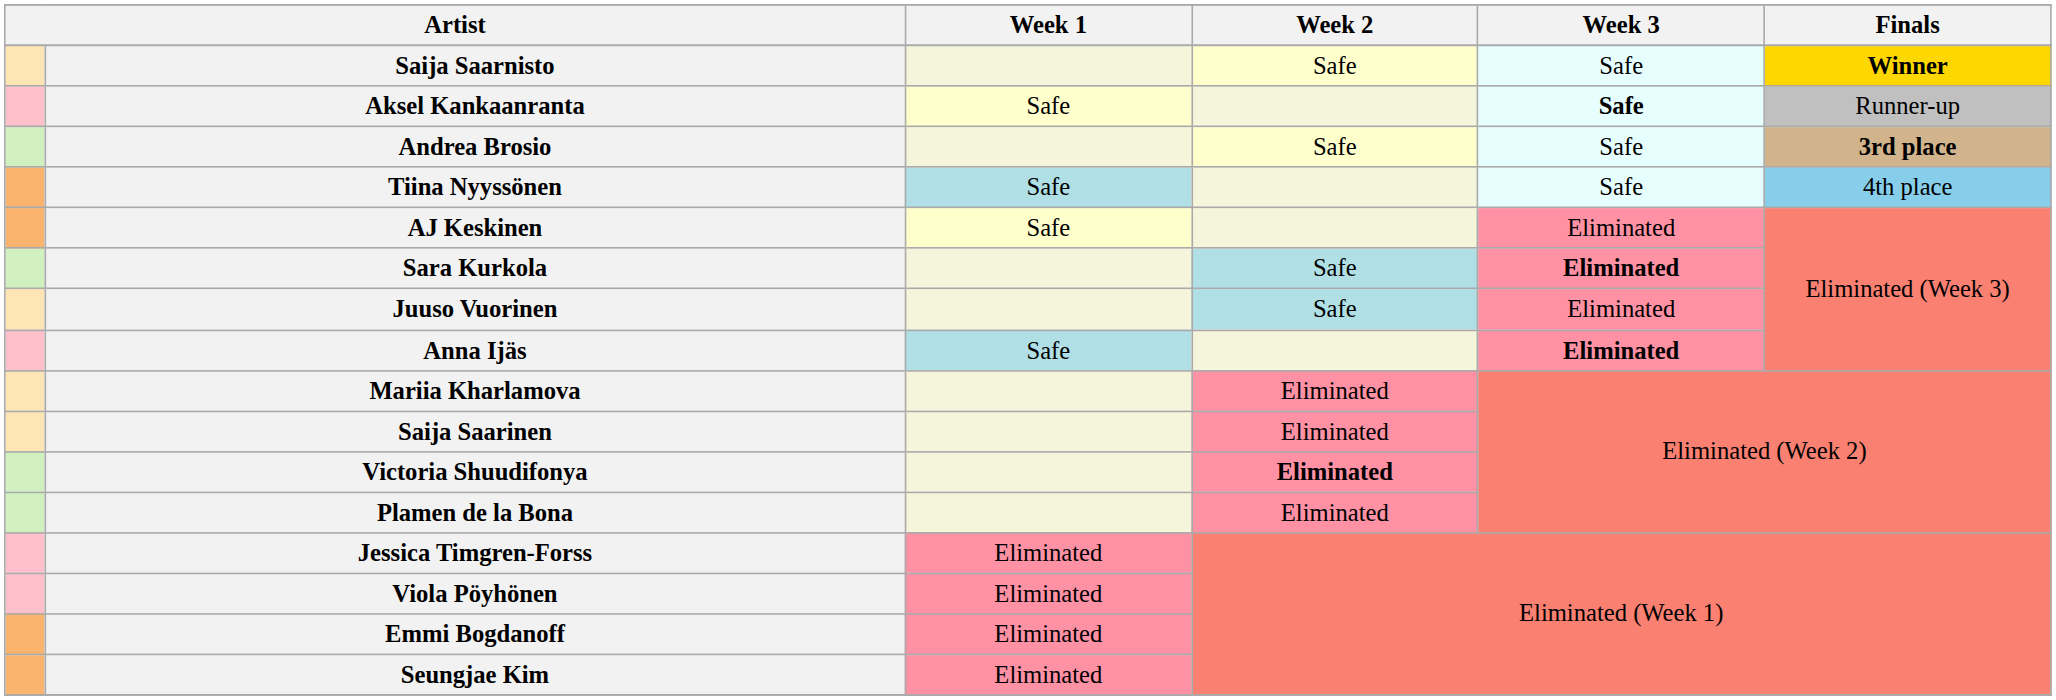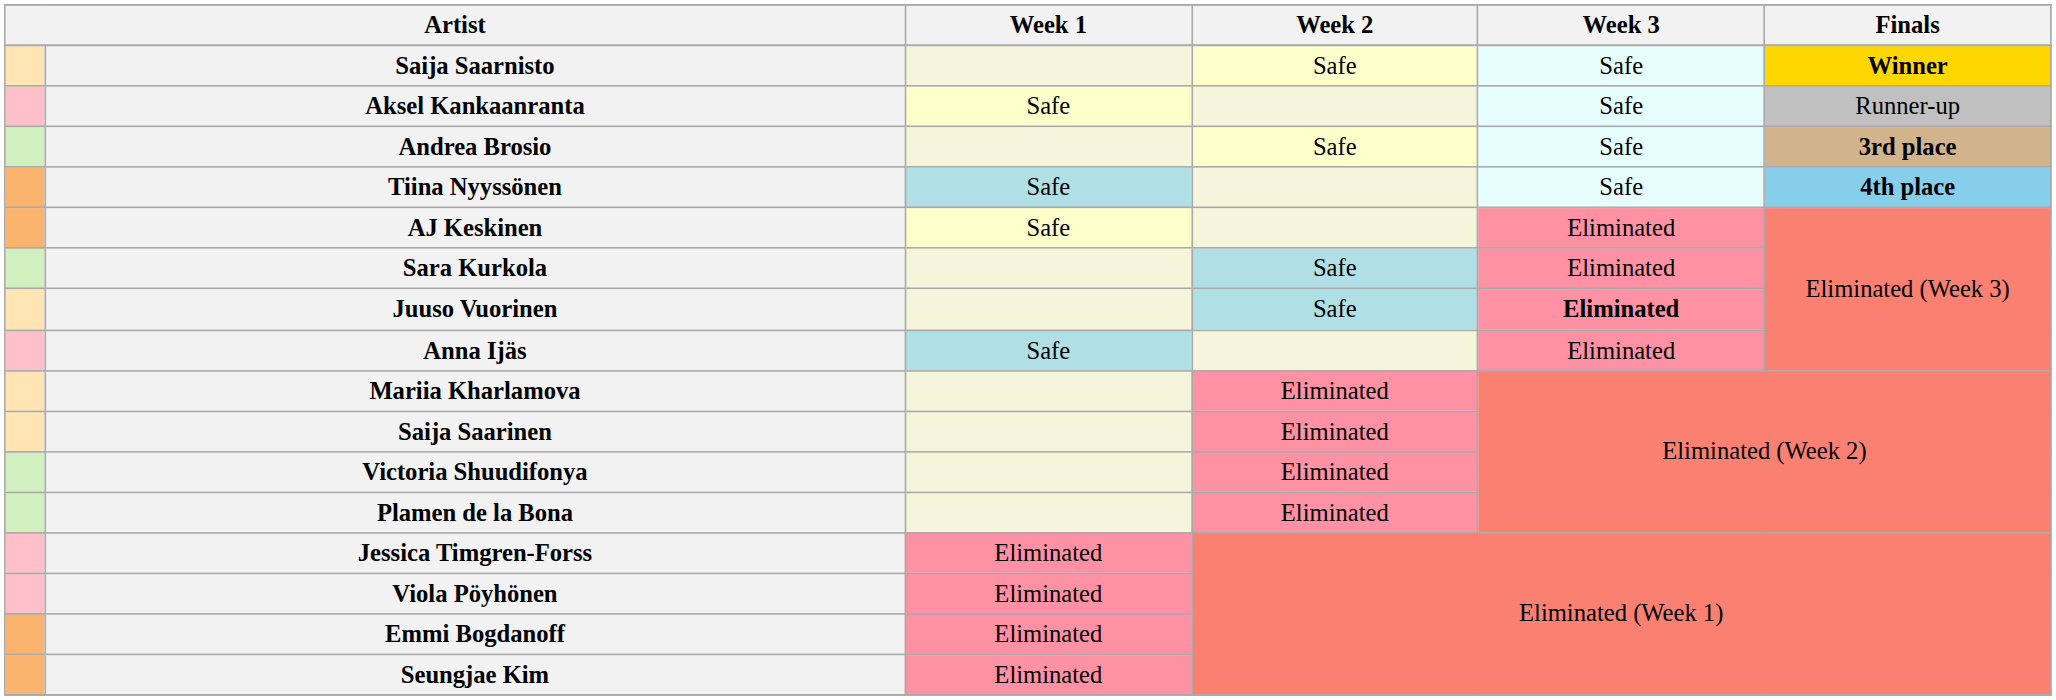(1621, 106) bold -> (1621, 106) normal
(1908, 187) normal -> (1908, 187) bold
(1621, 268) bold -> (1621, 268) normal
(1621, 309) normal -> (1621, 309) bold
(1621, 349) bold -> (1621, 349) normal
(1335, 471) bold -> (1335, 471) normal
